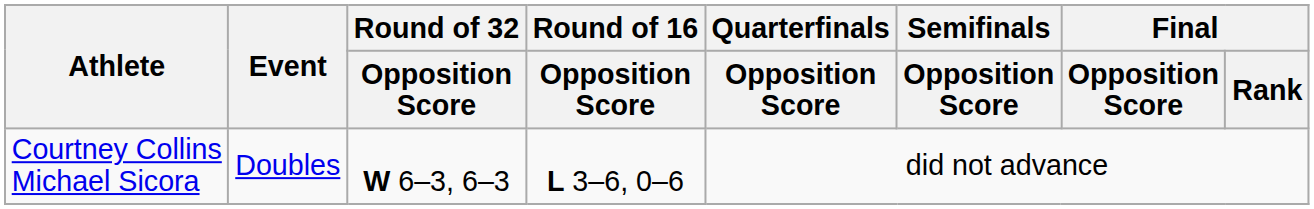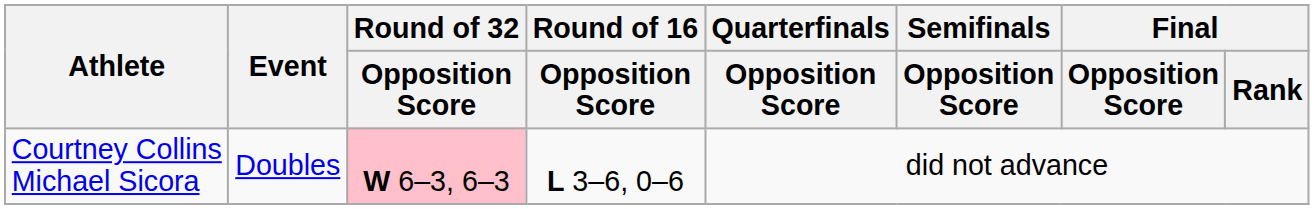(436, 182) no background -> (436, 182) pink background
